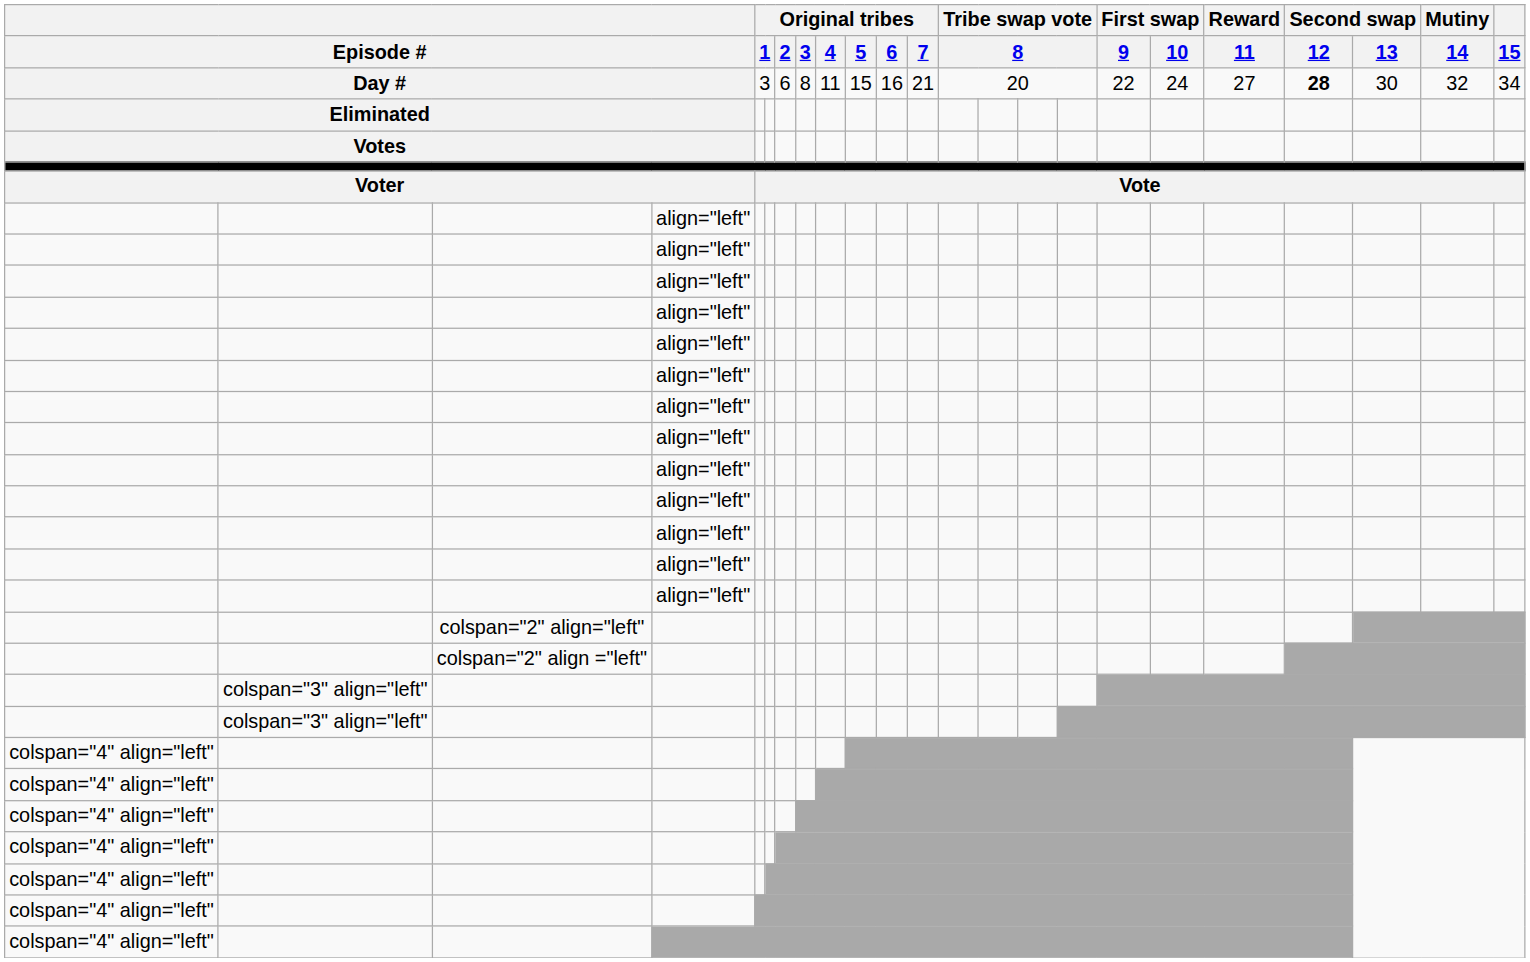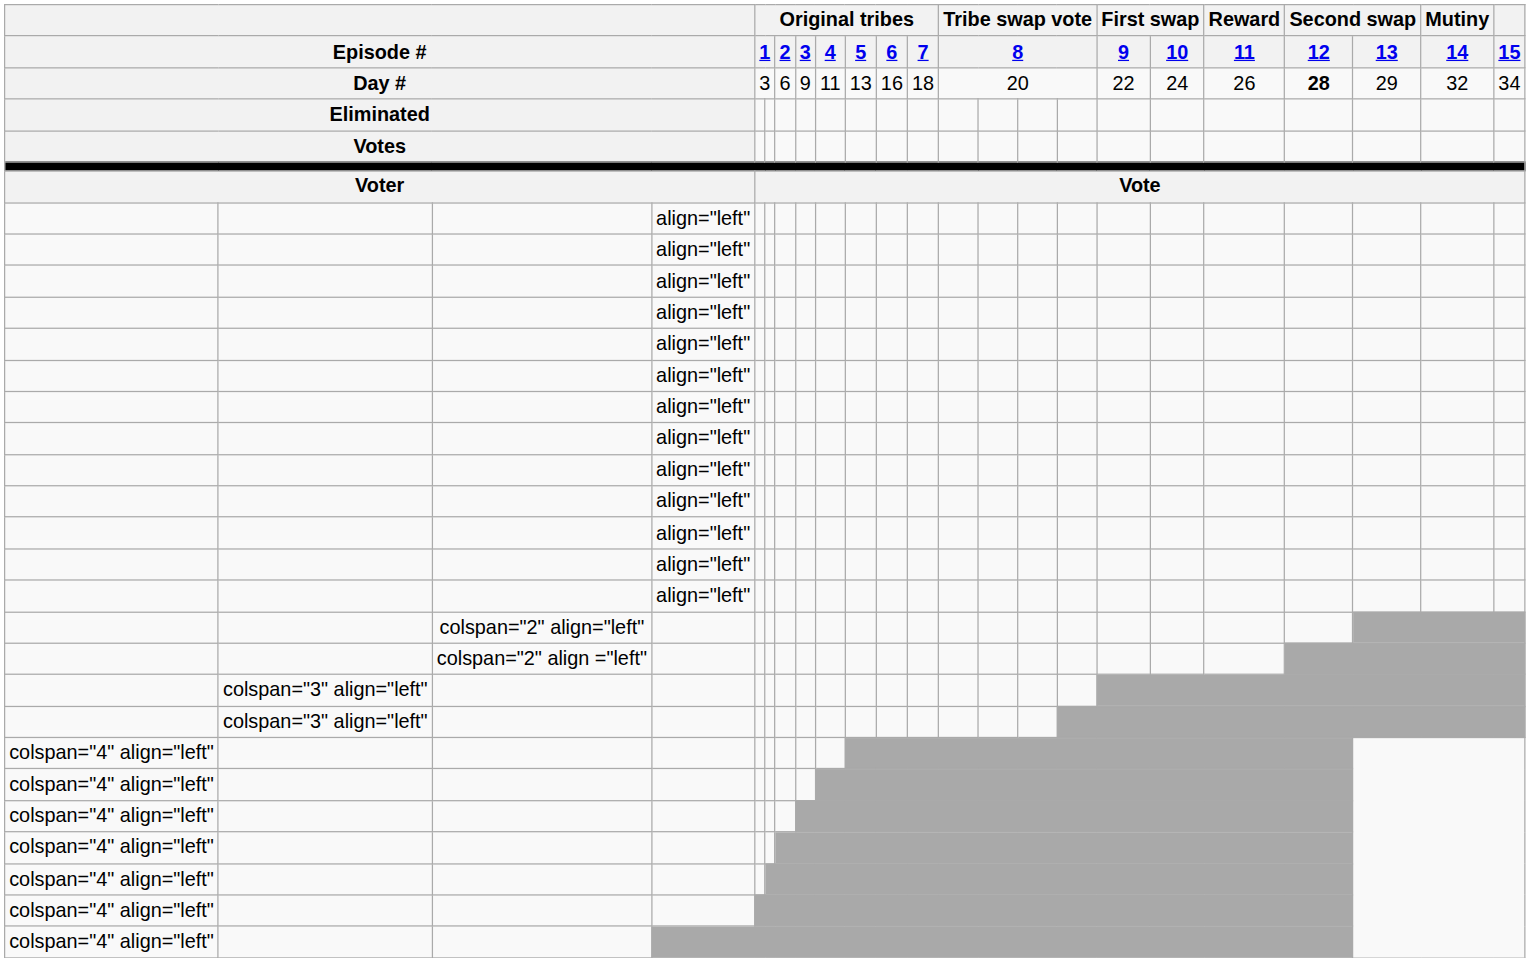(805, 83) 8 -> (805, 83) 9
(861, 83) 15 -> (861, 83) 13
(923, 83) 21 -> (923, 83) 18
(1244, 83) 27 -> (1244, 83) 26
(1387, 83) 30 -> (1387, 83) 29
